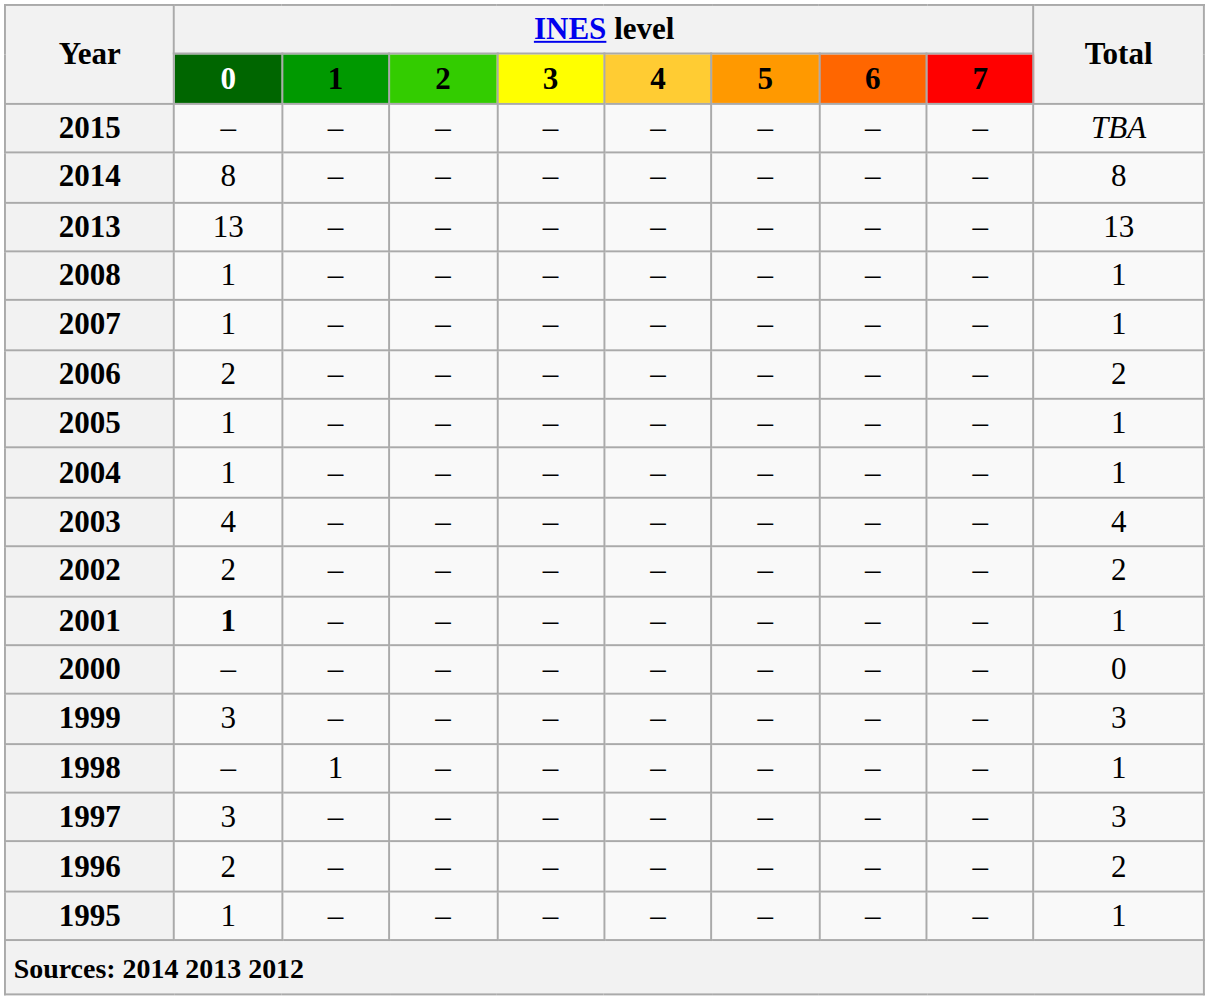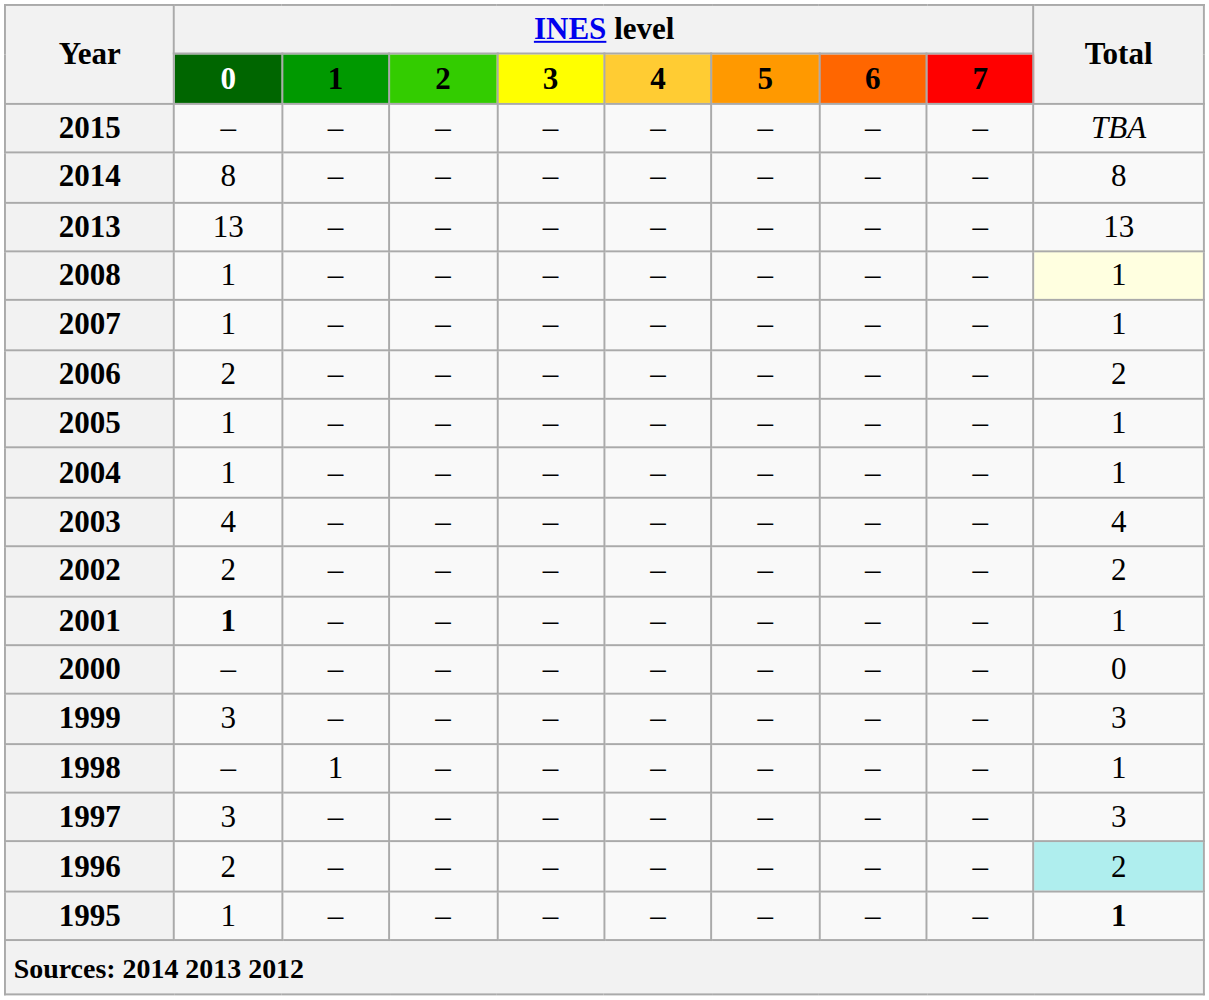(1119, 275) no background -> (1119, 275) lightyellow background
(1119, 865) no background -> (1119, 865) paleturquoise background
(1119, 915) normal -> (1119, 915) bold
